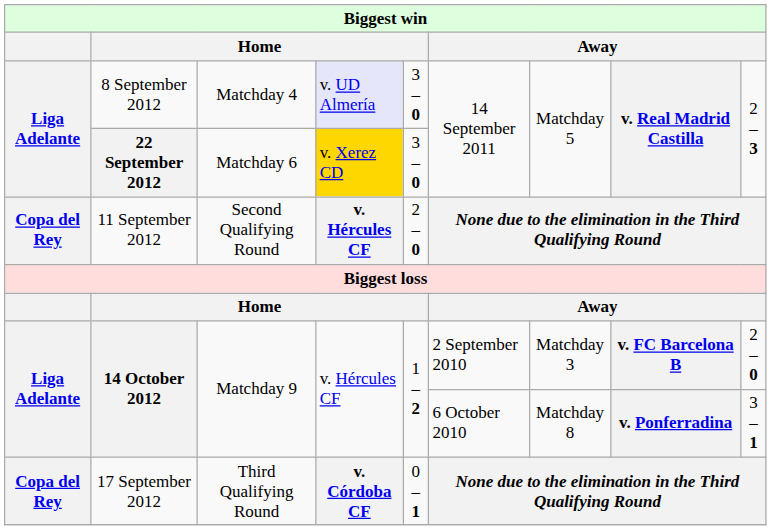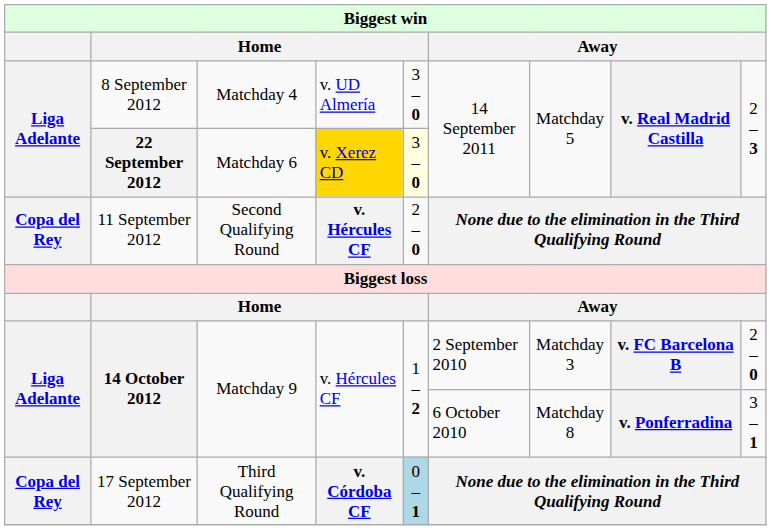(348, 94) lavender background -> (348, 94) no background
(416, 162) no background -> (416, 162) lightyellow background
(416, 490) no background -> (416, 490) lightblue background
